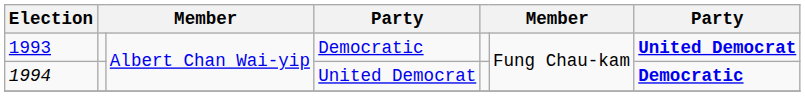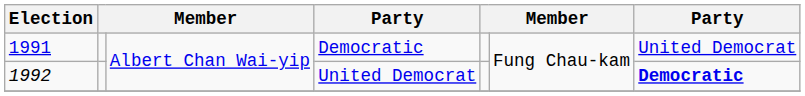(30, 48) 1993 -> (30, 48) 1991
(717, 48) bold -> (717, 48) normal
(30, 76) 1994 -> (30, 76) 1992
